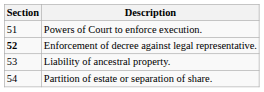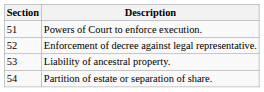(12, 45) bold -> (12, 45) normal
